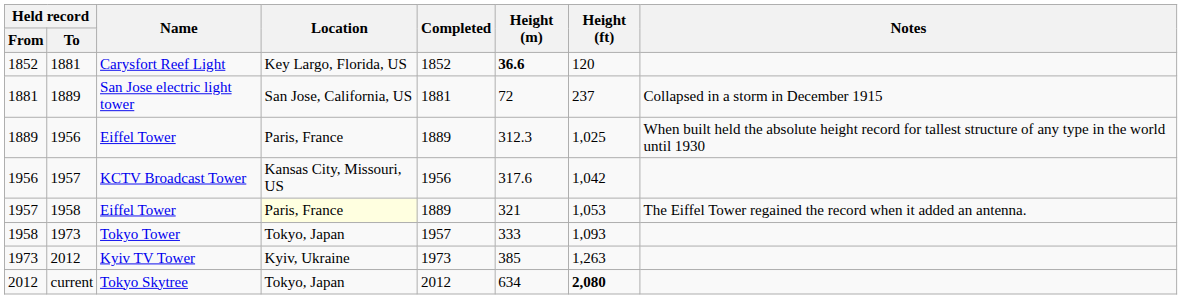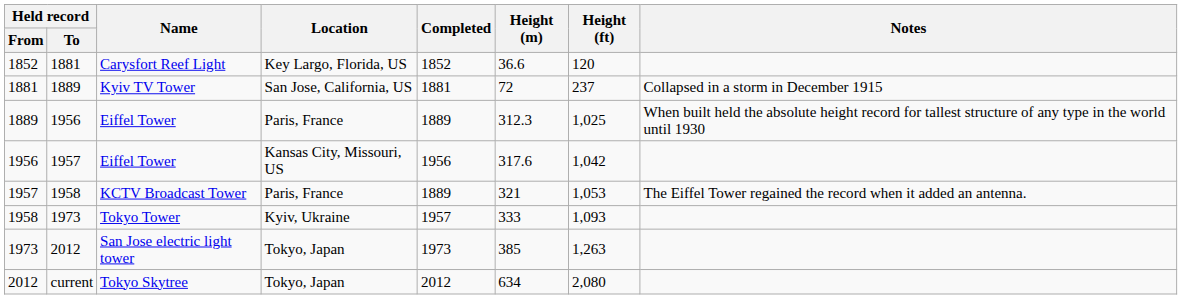(511, 64) bold -> (511, 64) normal
(166, 96) San Jose electric light tower -> (148, 87) Kyiv TV Tower
(173, 177) KCTV Broadcast Tower -> (138, 161) Eiffel Tower
(138, 210) Eiffel Tower -> (173, 193) KCTV Broadcast Tower
(304, 210) lightyellow background -> (304, 193) no background
(305, 234) Tokyo, Japan -> (307, 217) Kyiv, Ukraine
(148, 258) Kyiv TV Tower -> (166, 249) San Jose electric light tower
(307, 258) Kyiv, Ukraine -> (305, 249) Tokyo, Japan
(589, 281) bold -> (589, 281) normal
